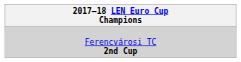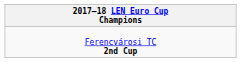(121, 47) lightgrey background -> (121, 47) no background
